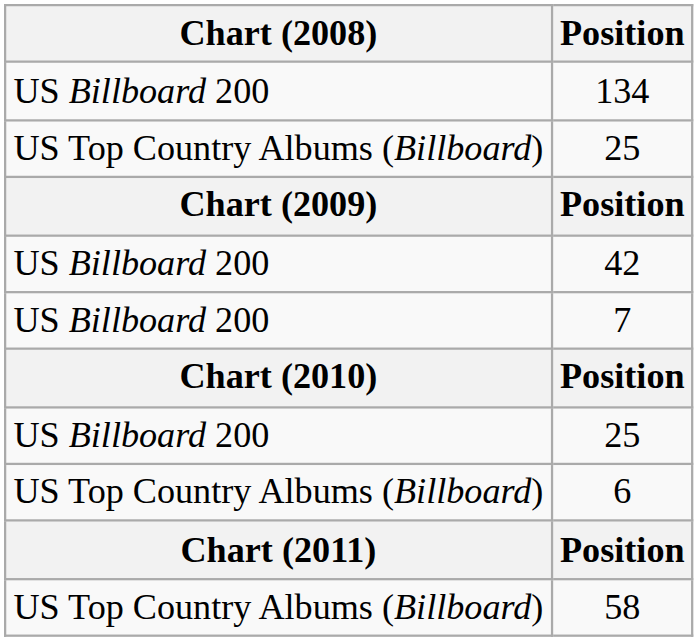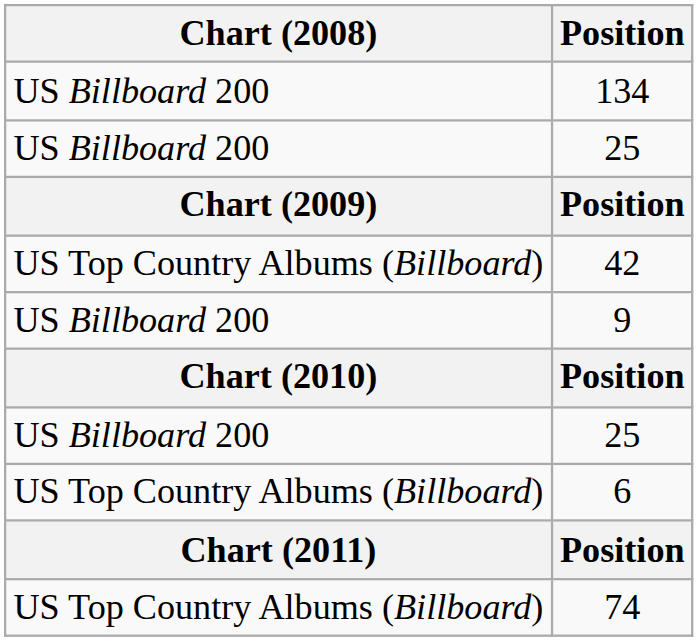(278, 147) US Top Country Albums (Billboard) -> (141, 147) US Billboard 200
(141, 262) US Billboard 200 -> (278, 262) US Top Country Albums (Billboard)
(622, 319) 7 -> (622, 319) 9
(622, 606) 58 -> (622, 606) 74
